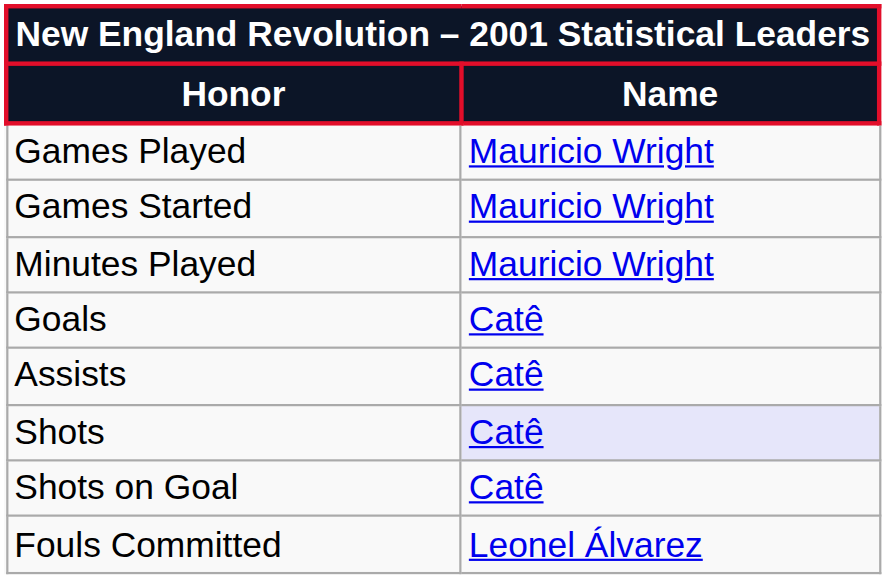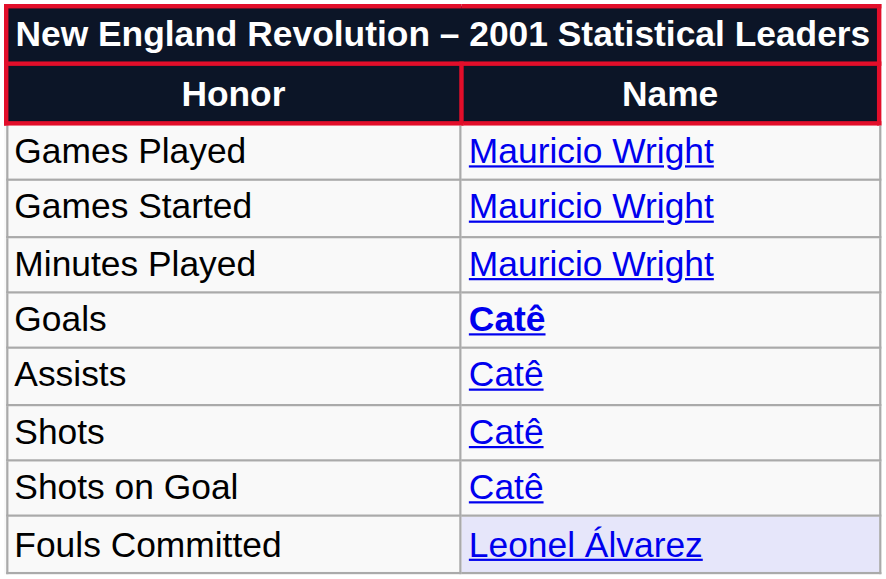(506, 319) normal -> (507, 319) bold
(506, 431) lavender background -> (506, 431) no background
(586, 543) no background -> (586, 543) lavender background
